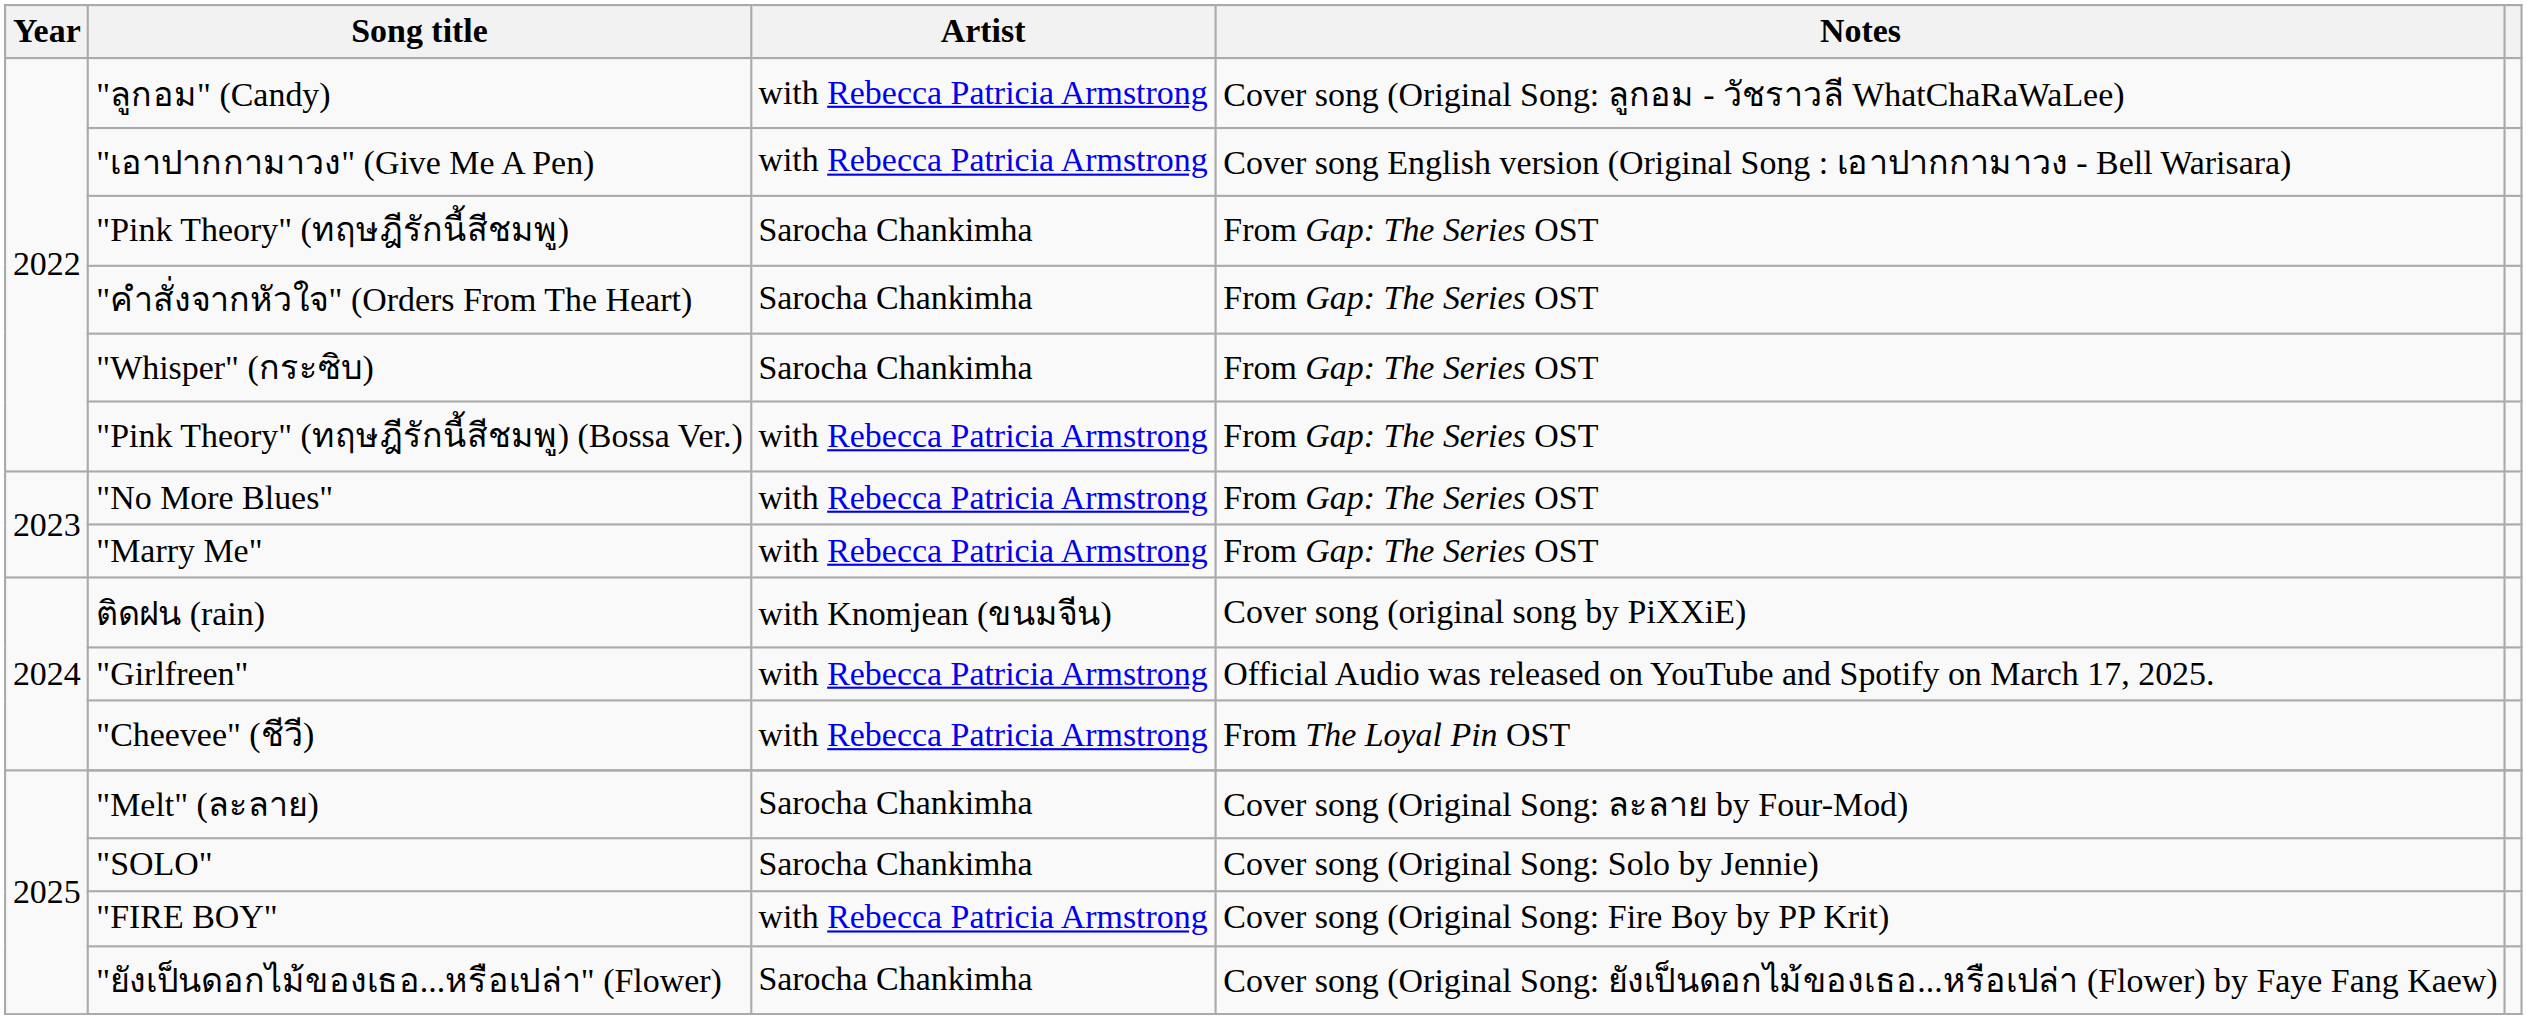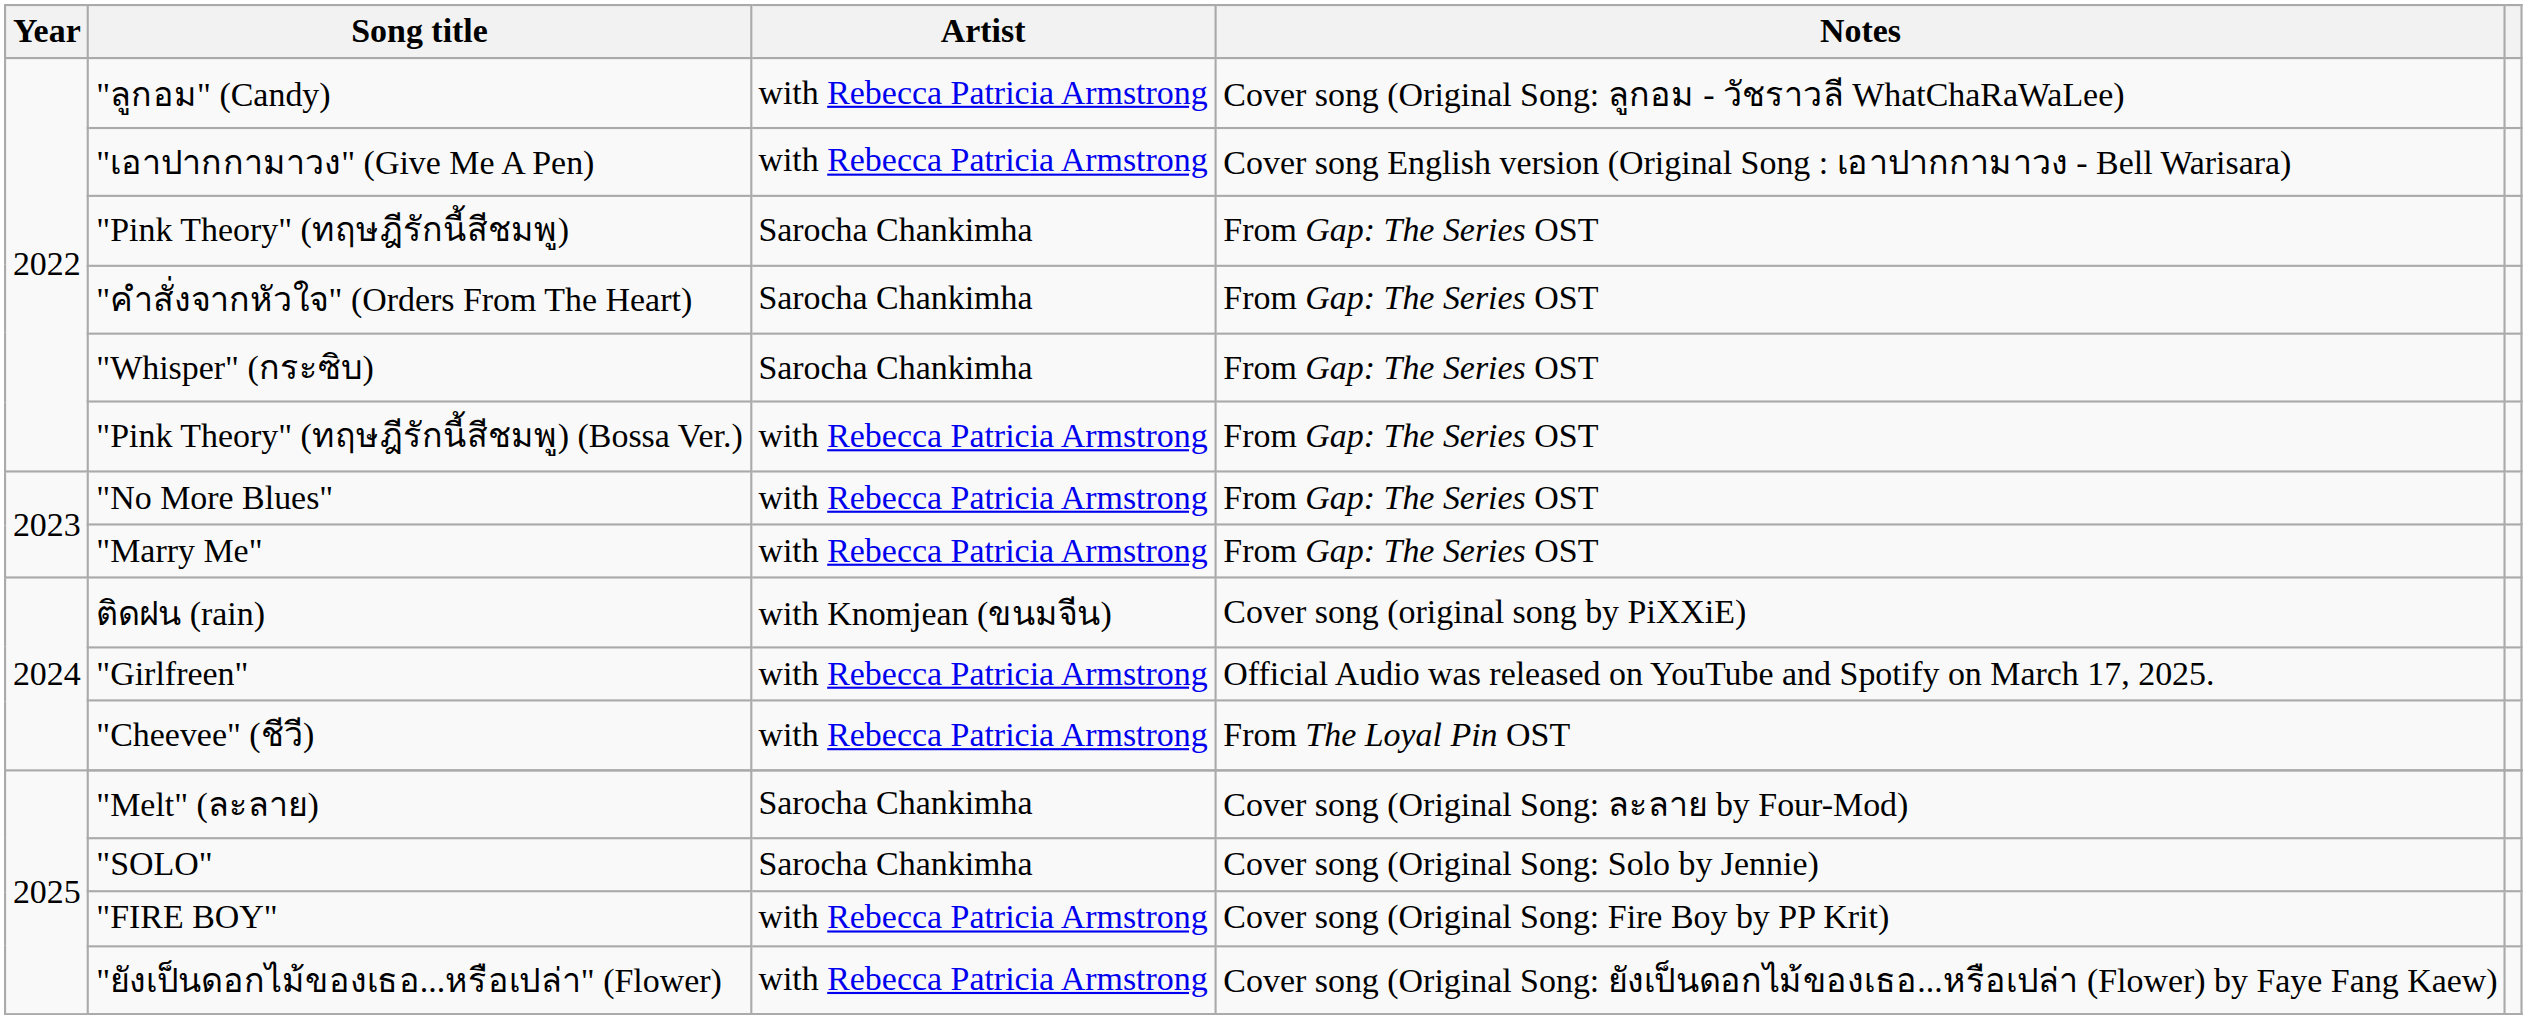(895, 979) Sarocha Chankimha -> (983, 979) with Rebecca Patricia Armstrong
